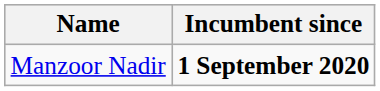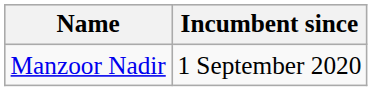(273, 64) bold -> (269, 64) normal
